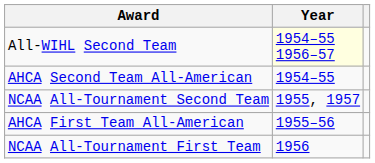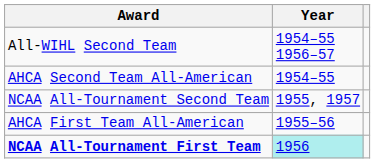(305, 47) lightyellow background -> (305, 47) no background
(134, 147) normal -> (134, 147) bold
(293, 147) no background -> (293, 147) paleturquoise background
